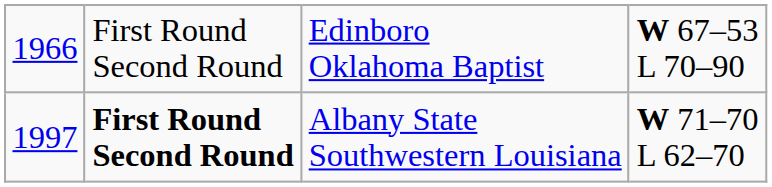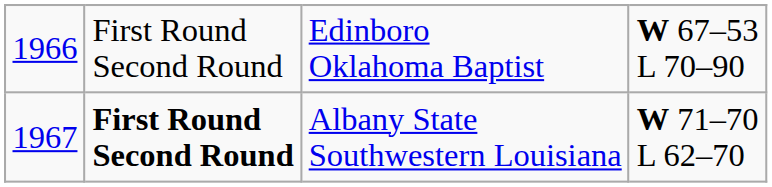(45, 136) 1997 -> (45, 136) 1967
